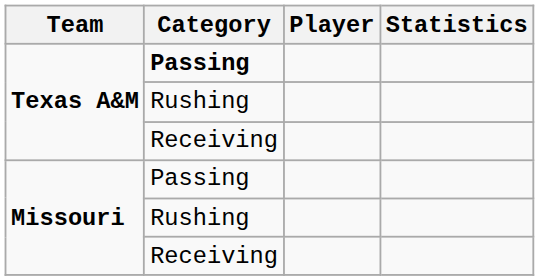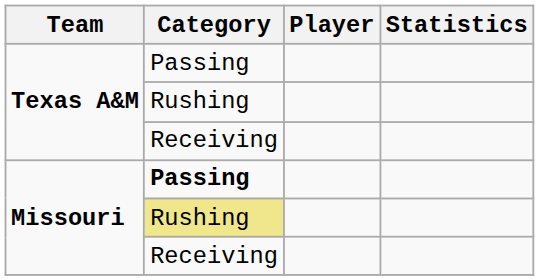(200, 63) bold -> (200, 63) normal
(200, 179) normal -> (200, 179) bold
(200, 218) no background -> (200, 218) khaki background
